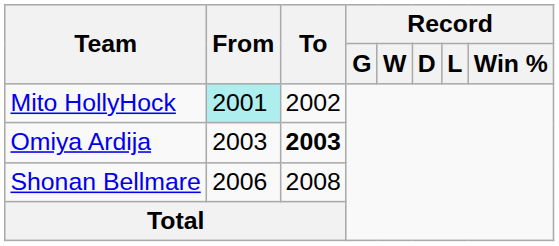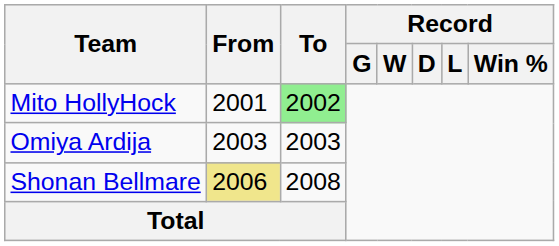(240, 102) paleturquoise background -> (240, 102) no background
(313, 102) no background -> (313, 102) lightgreen background
(313, 142) bold -> (313, 142) normal
(240, 181) no background -> (240, 181) khaki background
